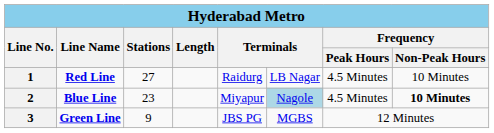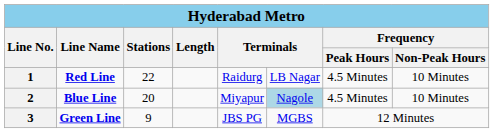(148, 77) 27 -> (148, 77) 22
(148, 97) 23 -> (148, 97) 20
(440, 97) bold -> (440, 97) normal
